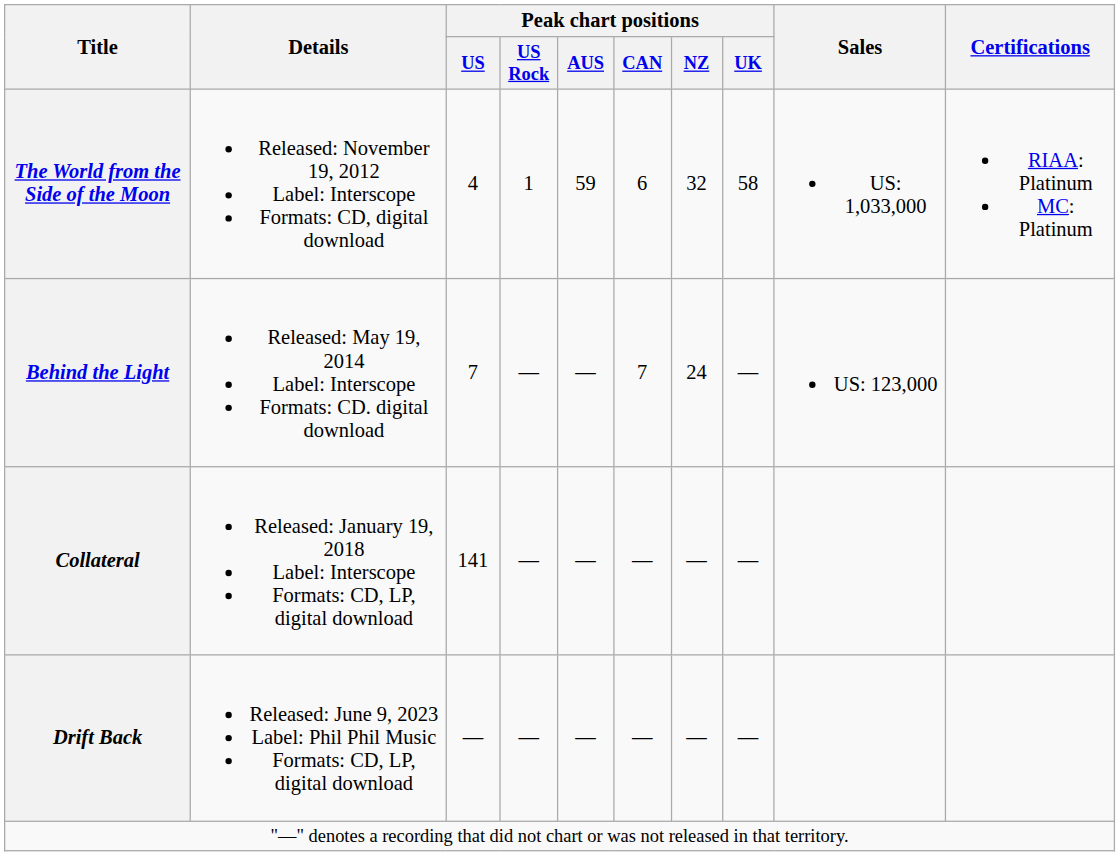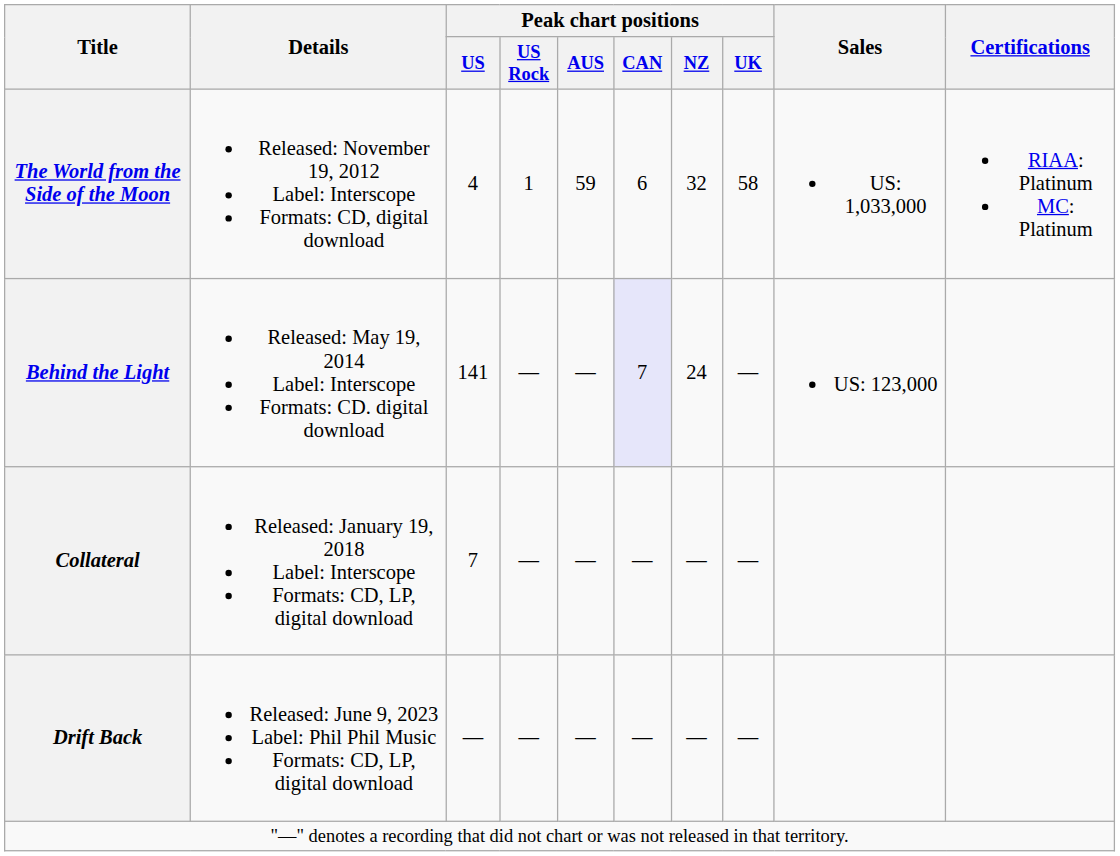(473, 372) 7 -> (473, 372) 141
(642, 372) no background -> (642, 372) lavender background
(473, 560) 141 -> (473, 560) 7
